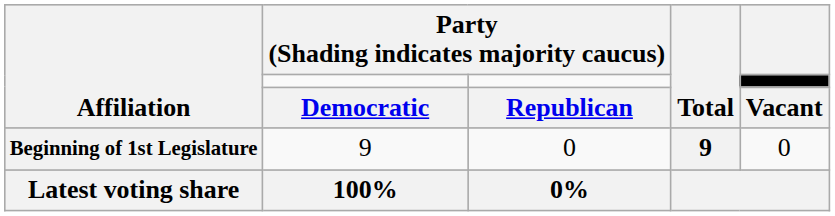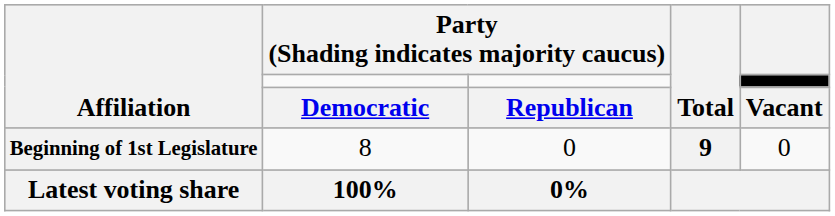(365, 148) 9 -> (365, 148) 8
